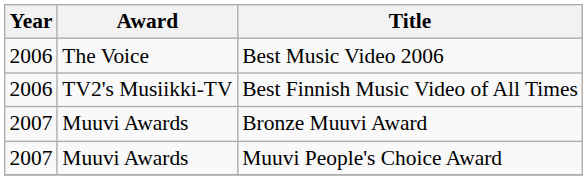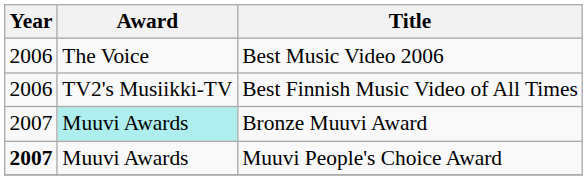(125, 123) no background -> (125, 123) paleturquoise background
(31, 157) normal -> (31, 157) bold
